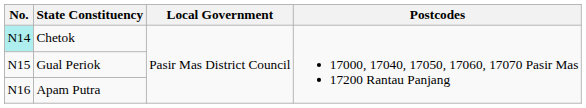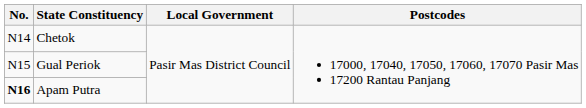(19, 38) paleturquoise background -> (19, 38) no background
(19, 90) normal -> (19, 90) bold
